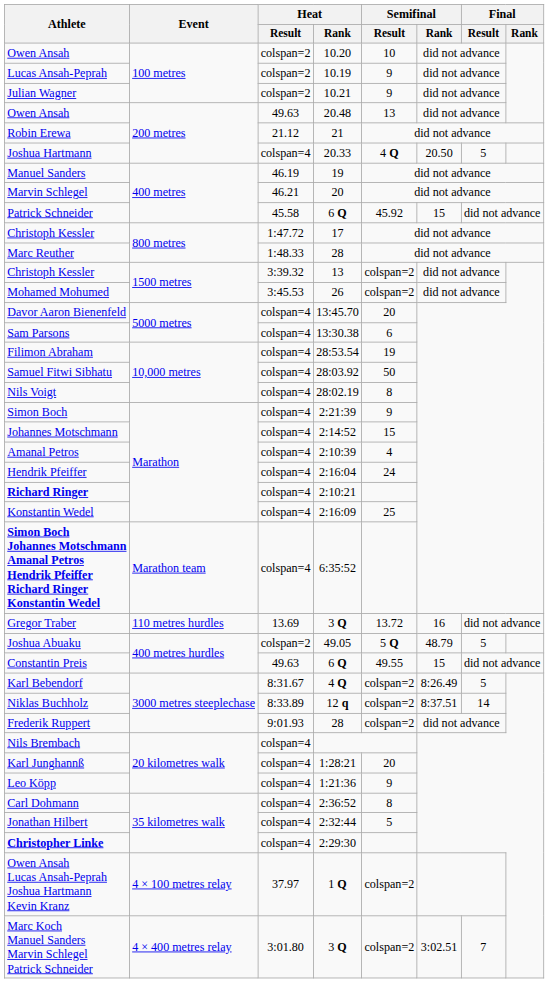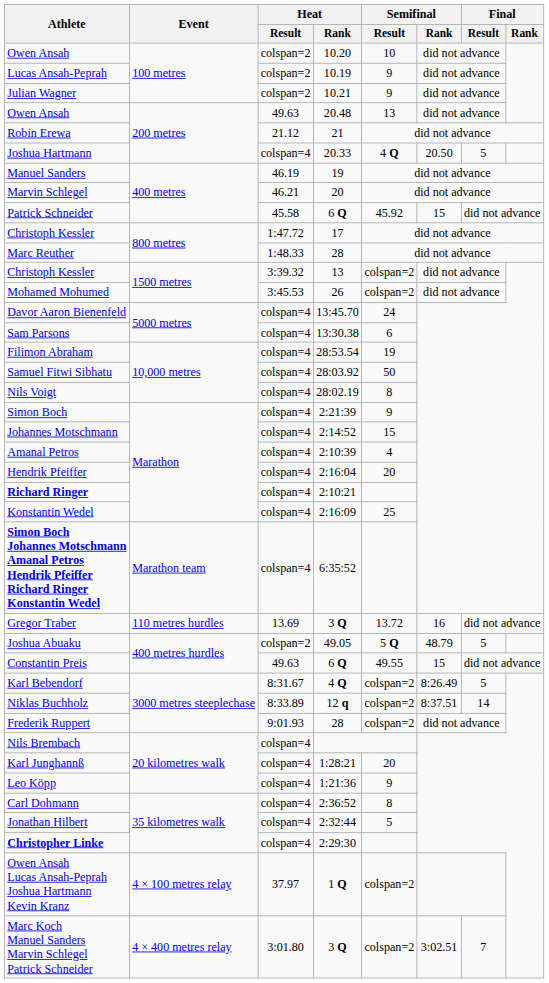(389, 313) 20 -> (389, 313) 24
(389, 472) 24 -> (389, 472) 20
